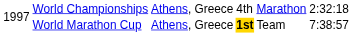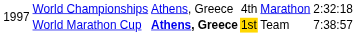(192, 25) normal -> (195, 25) bold
(245, 25) bold -> (249, 25) normal
